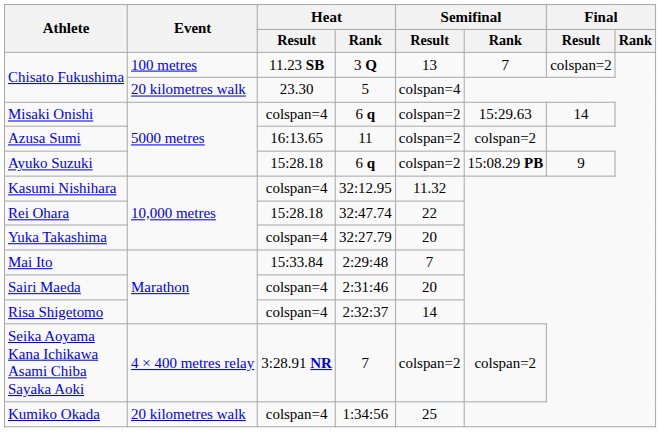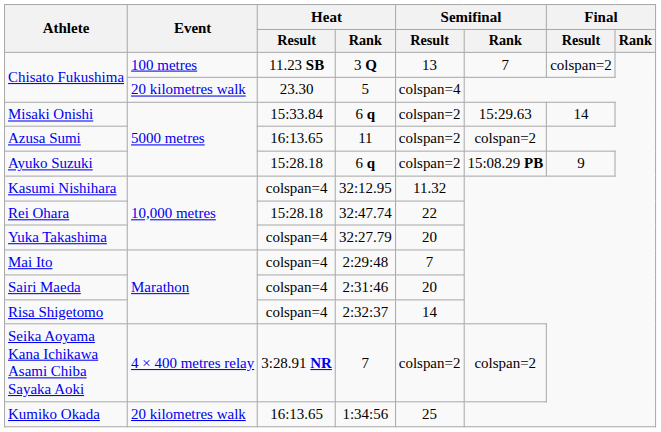(297, 114) colspan=4 -> (297, 114) 15:33.84
(297, 262) 15:33.84 -> (297, 262) colspan=4
(297, 414) colspan=4 -> (297, 414) 16:13.65
